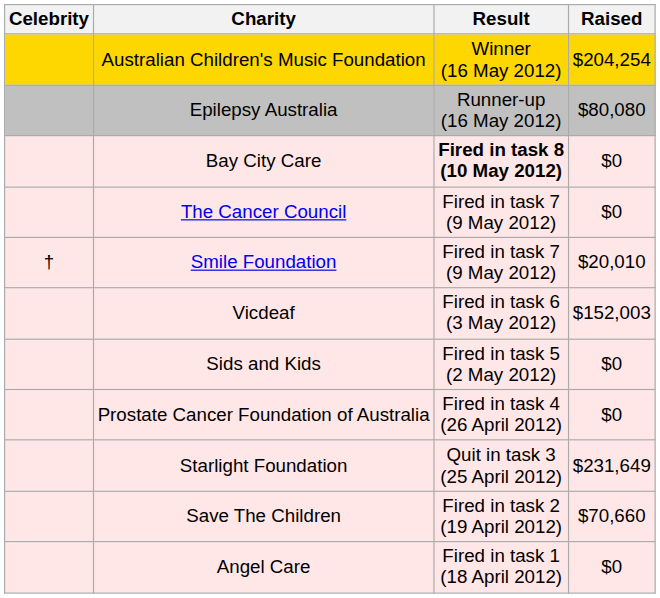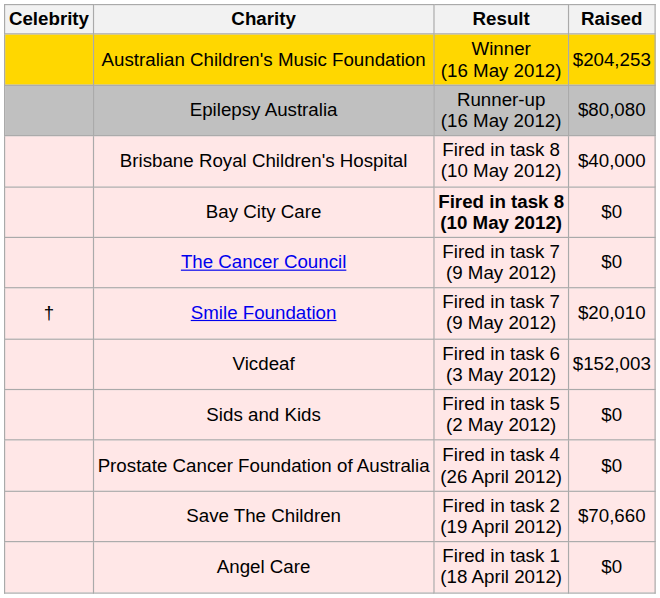(612, 59) $204,254 -> (612, 59) $204,253
+ row: (264, 161)
- row: (264, 465)
